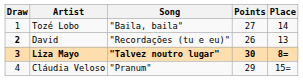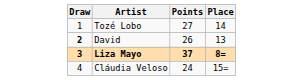- column: (170, 11)
(250, 54) 30 -> (188, 54) 37
(250, 68) 29 -> (188, 68) 24
